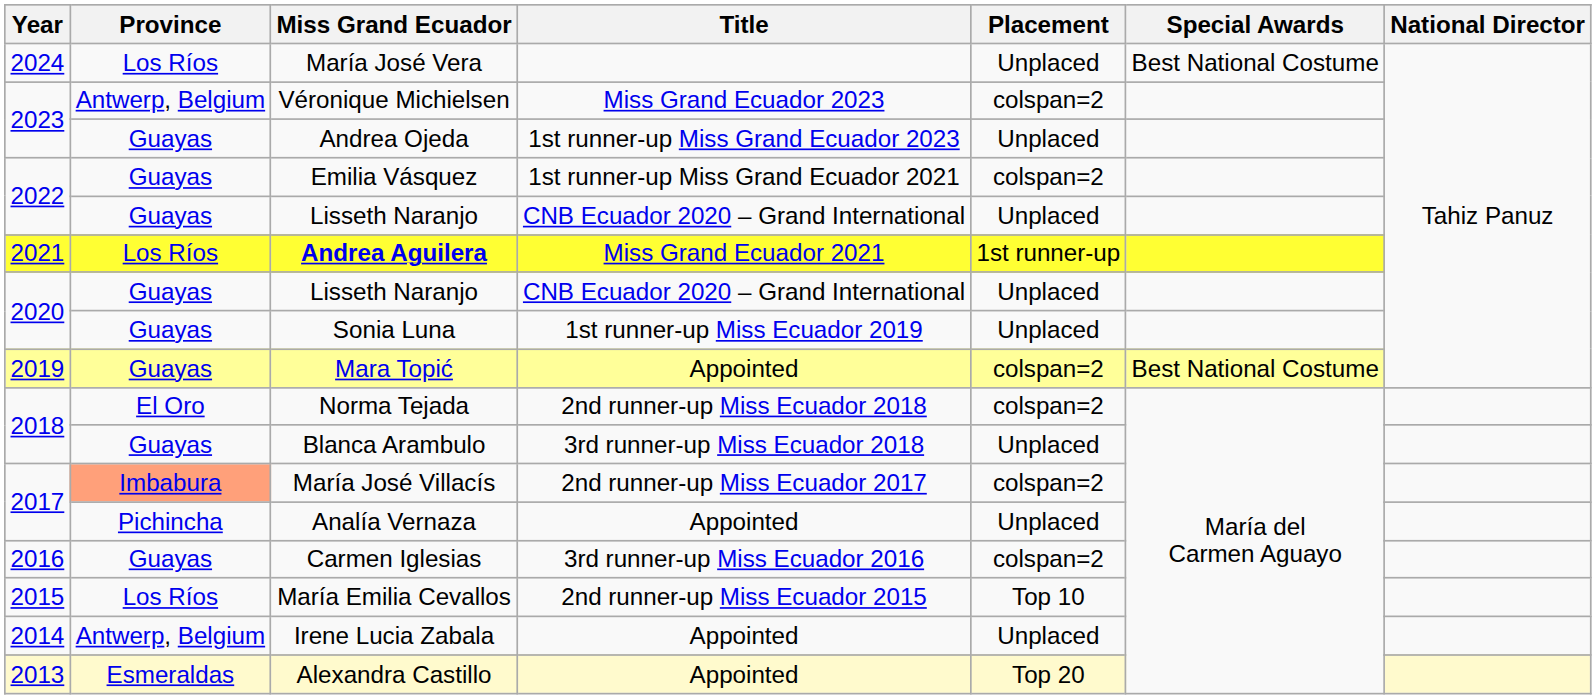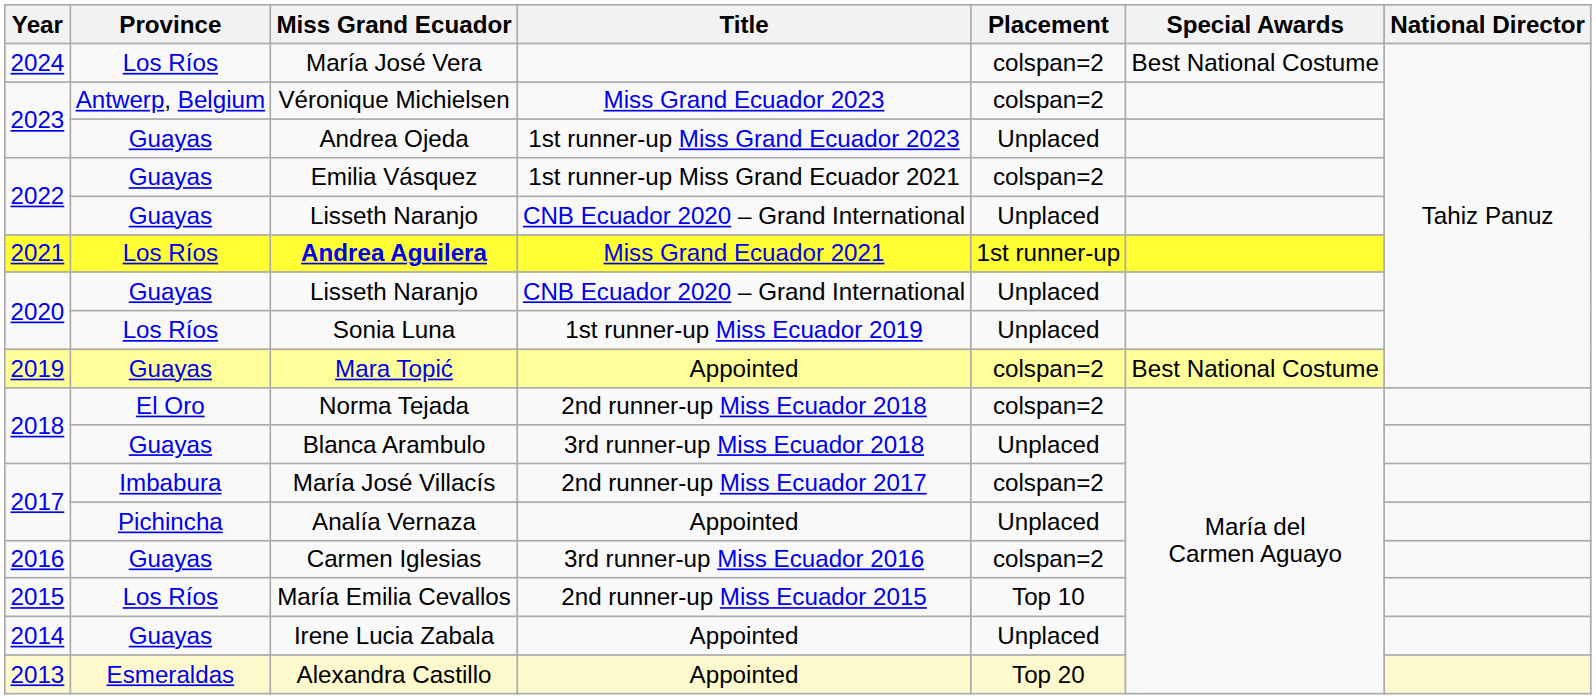(1048, 63) Unplaced -> (1048, 63) colspan=2
(170, 330) Guayas -> (170, 330) Los Ríos
(170, 483) lightsalmon background -> (170, 483) no background
(170, 636) Antwerp, Belgium -> (170, 636) Guayas
